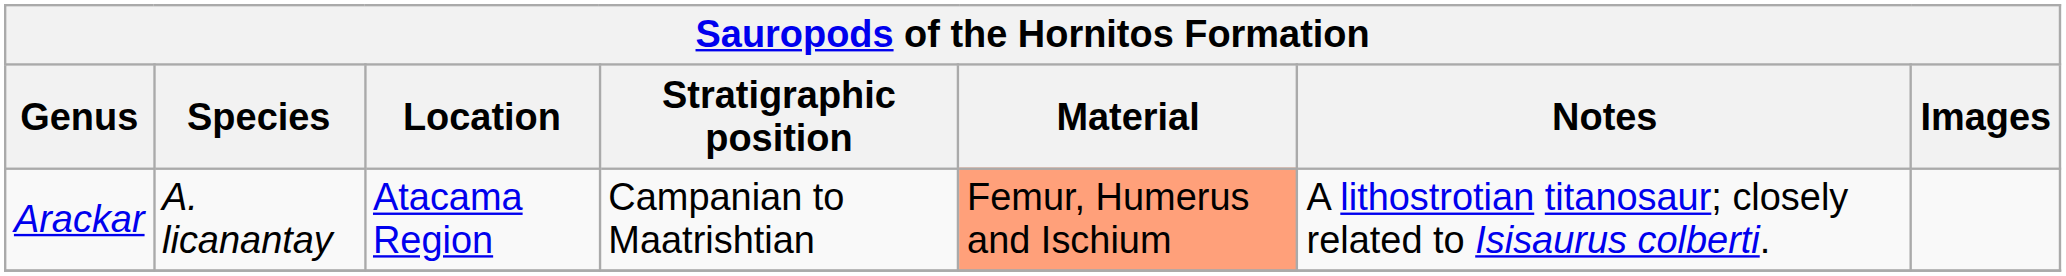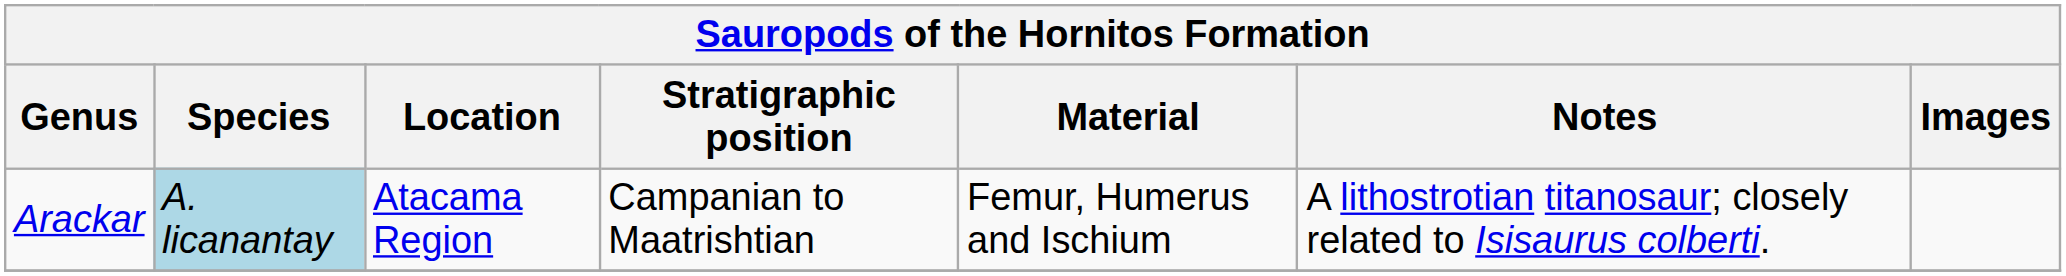(247, 218) no background -> (247, 218) lightblue background
(1108, 218) lightsalmon background -> (1108, 218) no background
